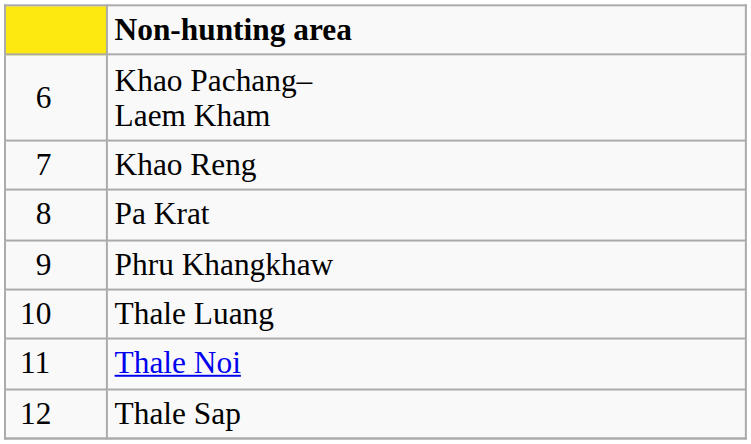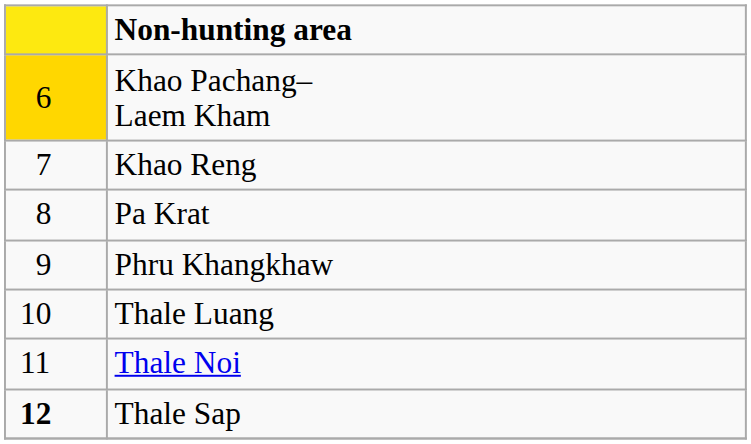(32, 97) no background -> (32, 97) gold background
(32, 413) normal -> (32, 413) bold
